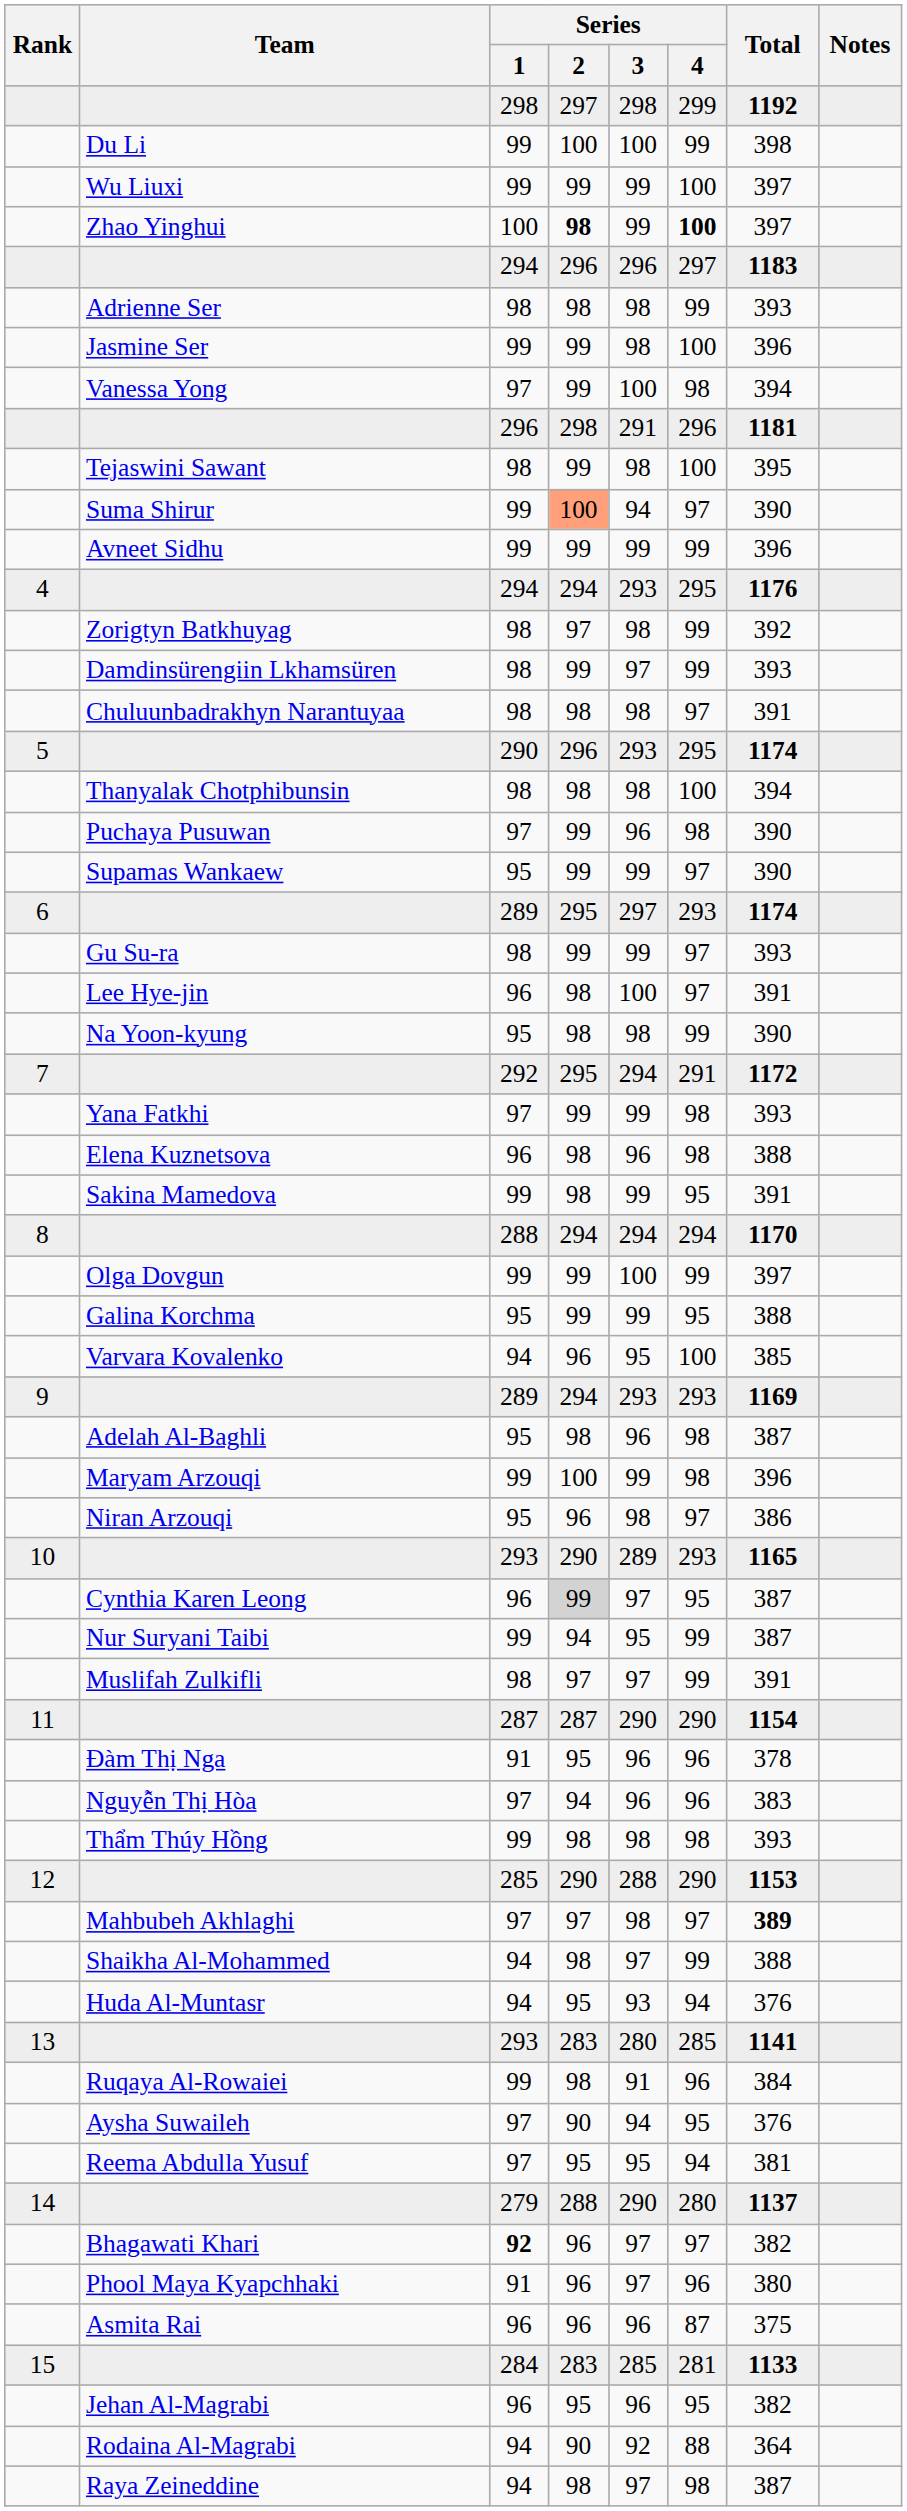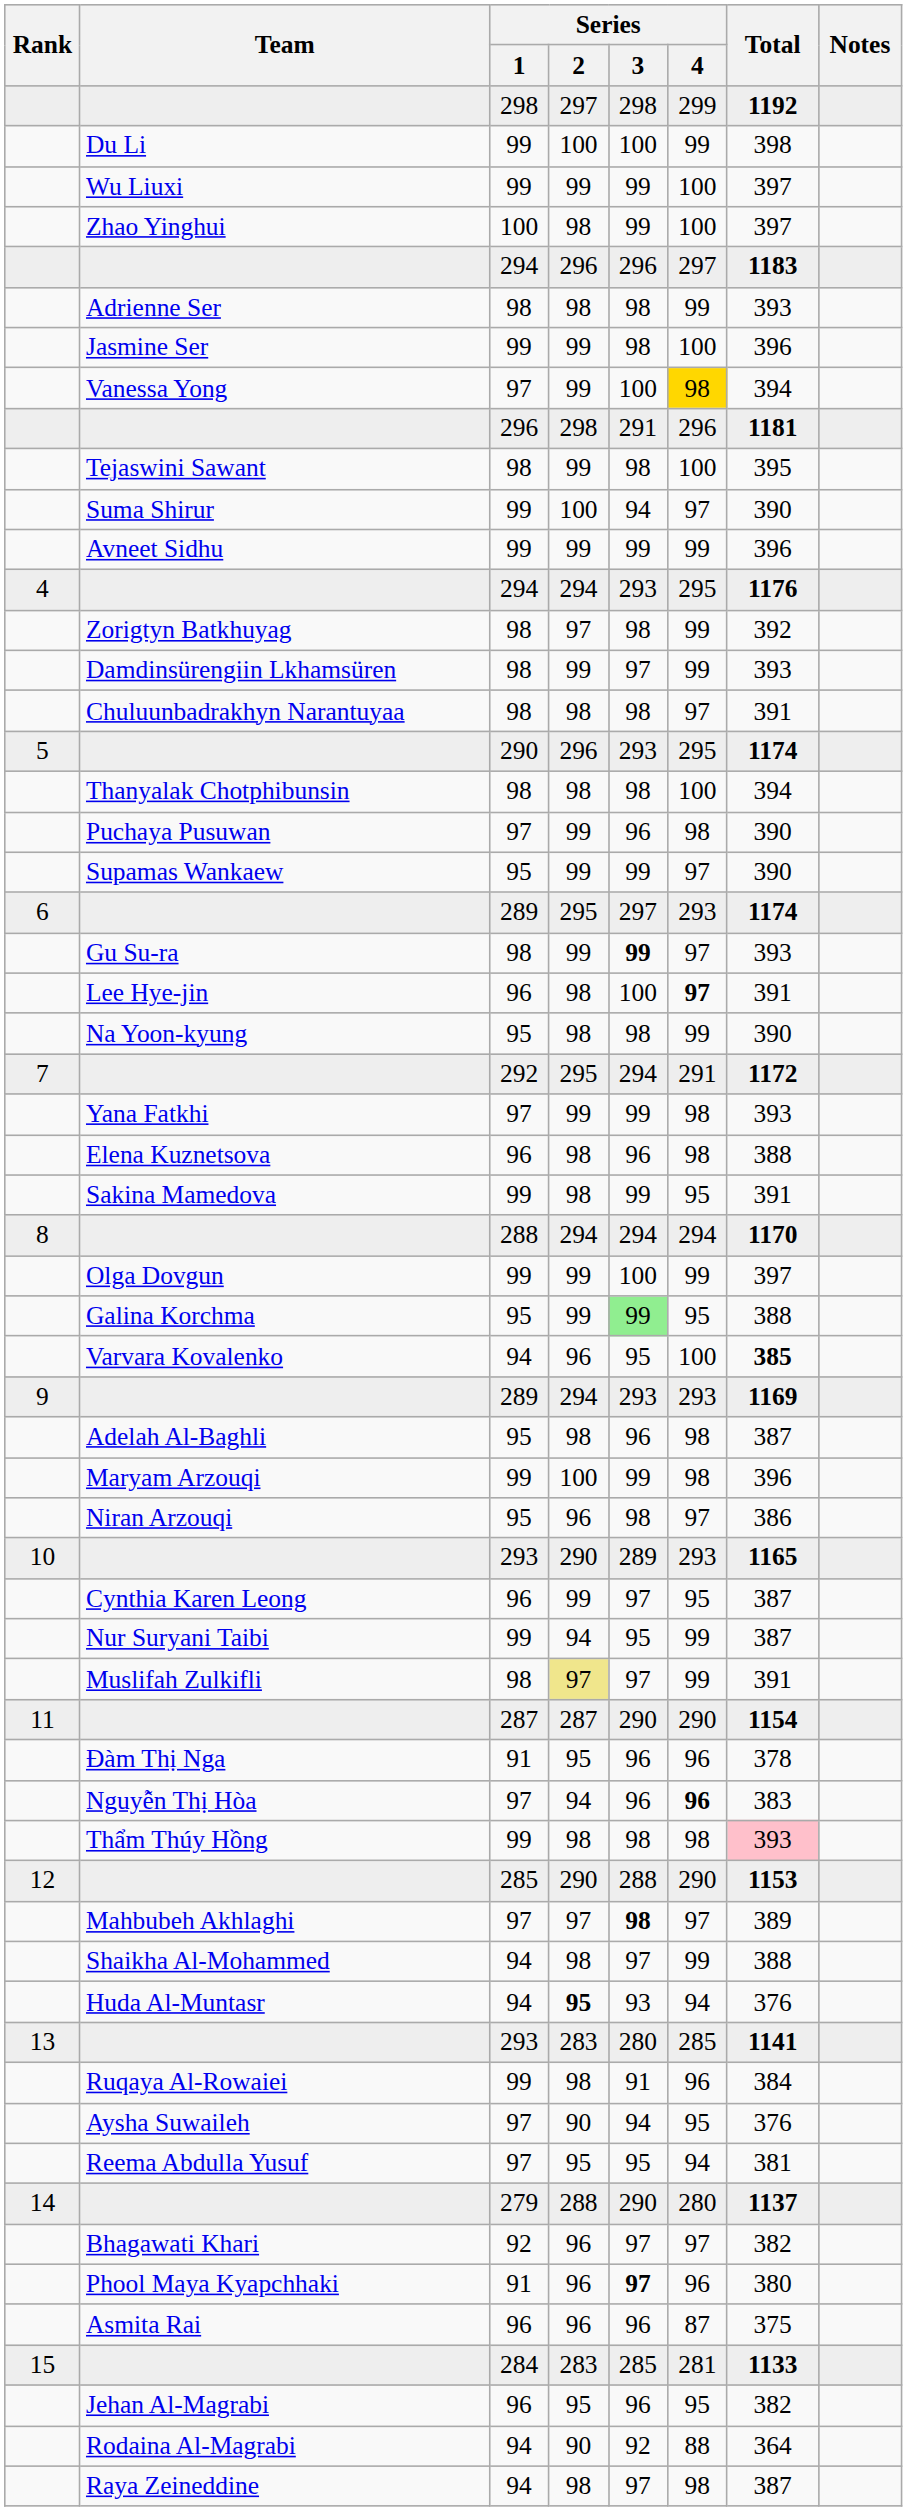(578, 226) bold -> (578, 226) normal
(697, 226) bold -> (697, 226) normal
(697, 387) no background -> (697, 387) gold background
(578, 508) lightsalmon background -> (578, 508) no background
(638, 952) normal -> (638, 952) bold
(697, 992) normal -> (697, 992) bold
(638, 1315) no background -> (638, 1315) lightgreen background
(773, 1356) normal -> (773, 1356) bold
(578, 1598) lightgrey background -> (578, 1598) no background
(578, 1678) no background -> (578, 1678) khaki background
(697, 1799) normal -> (697, 1799) bold
(773, 1840) no background -> (773, 1840) pink background
(638, 1920) normal -> (638, 1920) bold
(773, 1920) bold -> (773, 1920) normal
(578, 2001) normal -> (578, 2001) bold
(519, 2243) bold -> (519, 2243) normal
(638, 2284) normal -> (638, 2284) bold
